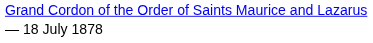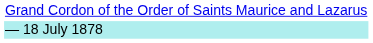(54, 29) no background -> (54, 29) paleturquoise background
